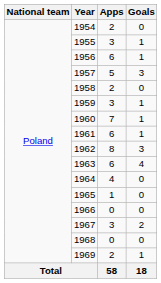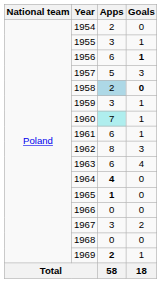(141, 57) normal -> (141, 57) bold
(112, 88) no background -> (112, 88) lightblue background
(141, 88) normal -> (141, 88) bold
(112, 118) no background -> (112, 118) paleturquoise background
(112, 179) normal -> (112, 179) bold
(112, 194) normal -> (112, 194) bold
(112, 255) normal -> (112, 255) bold
